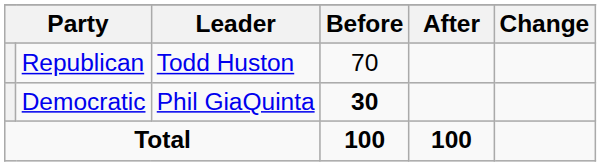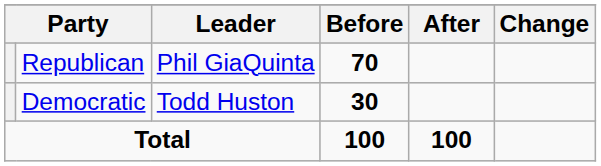(225, 62) Todd Huston -> (236, 62) Phil GiaQuinta
(365, 62) normal -> (365, 62) bold
(236, 101) Phil GiaQuinta -> (225, 101) Todd Huston
